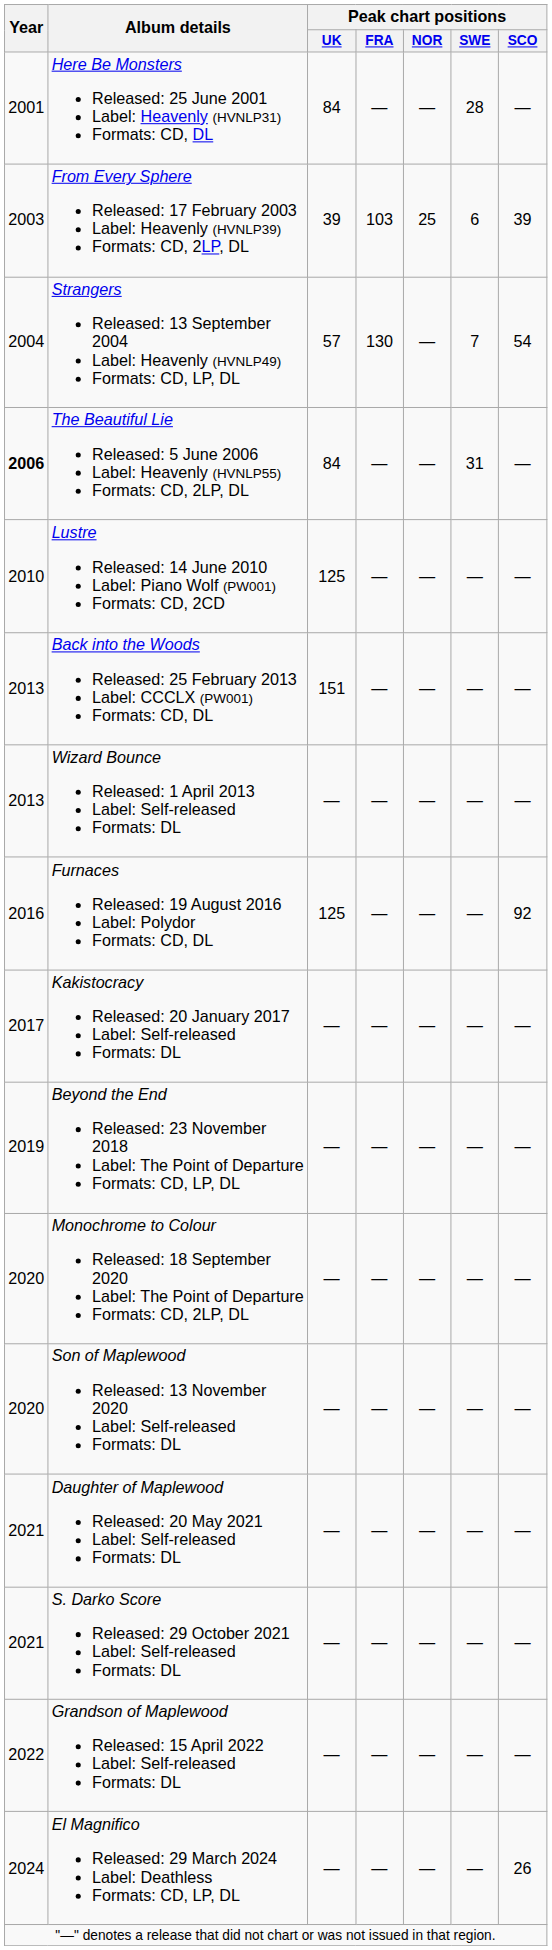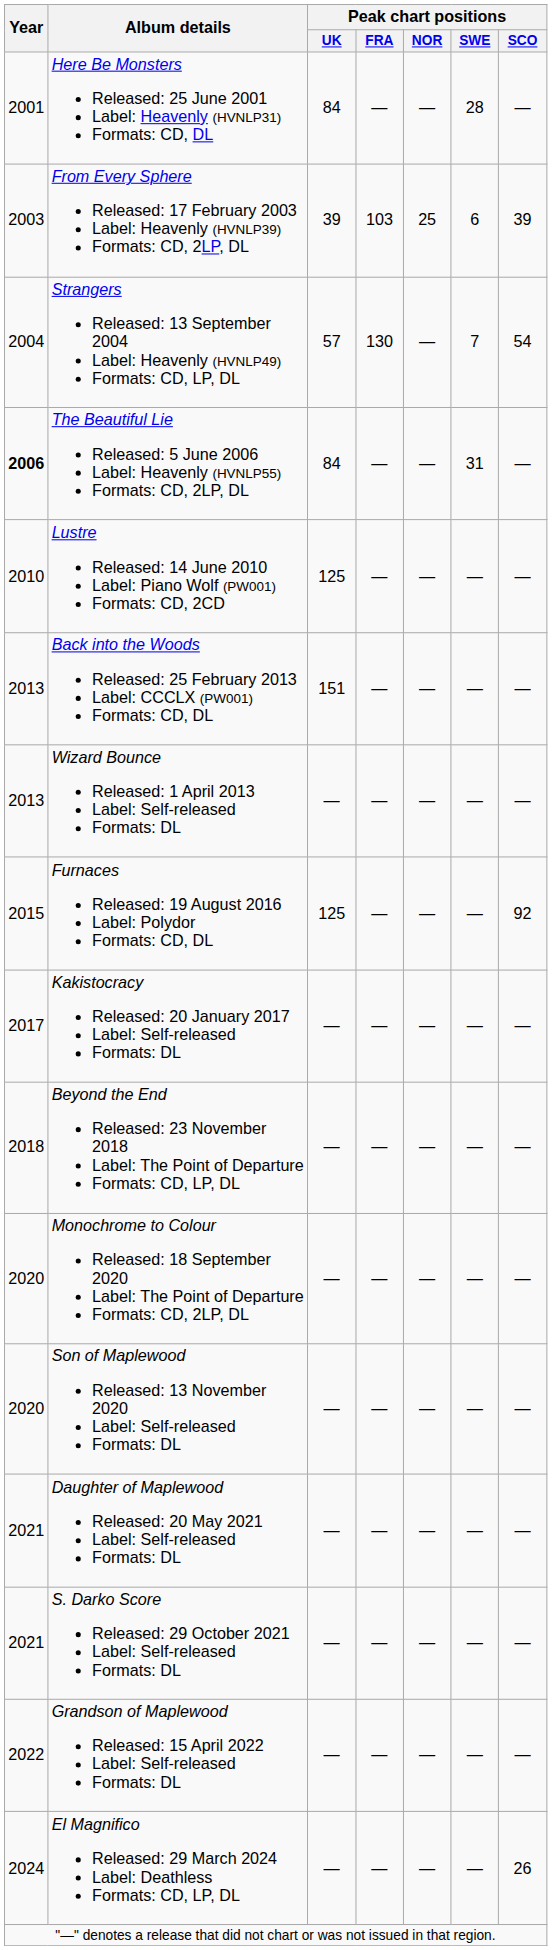(26, 913) 2016 -> (26, 913) 2015
(26, 1147) 2019 -> (26, 1147) 2018
